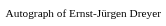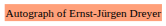(83, 13) no background -> (83, 13) lightsalmon background
